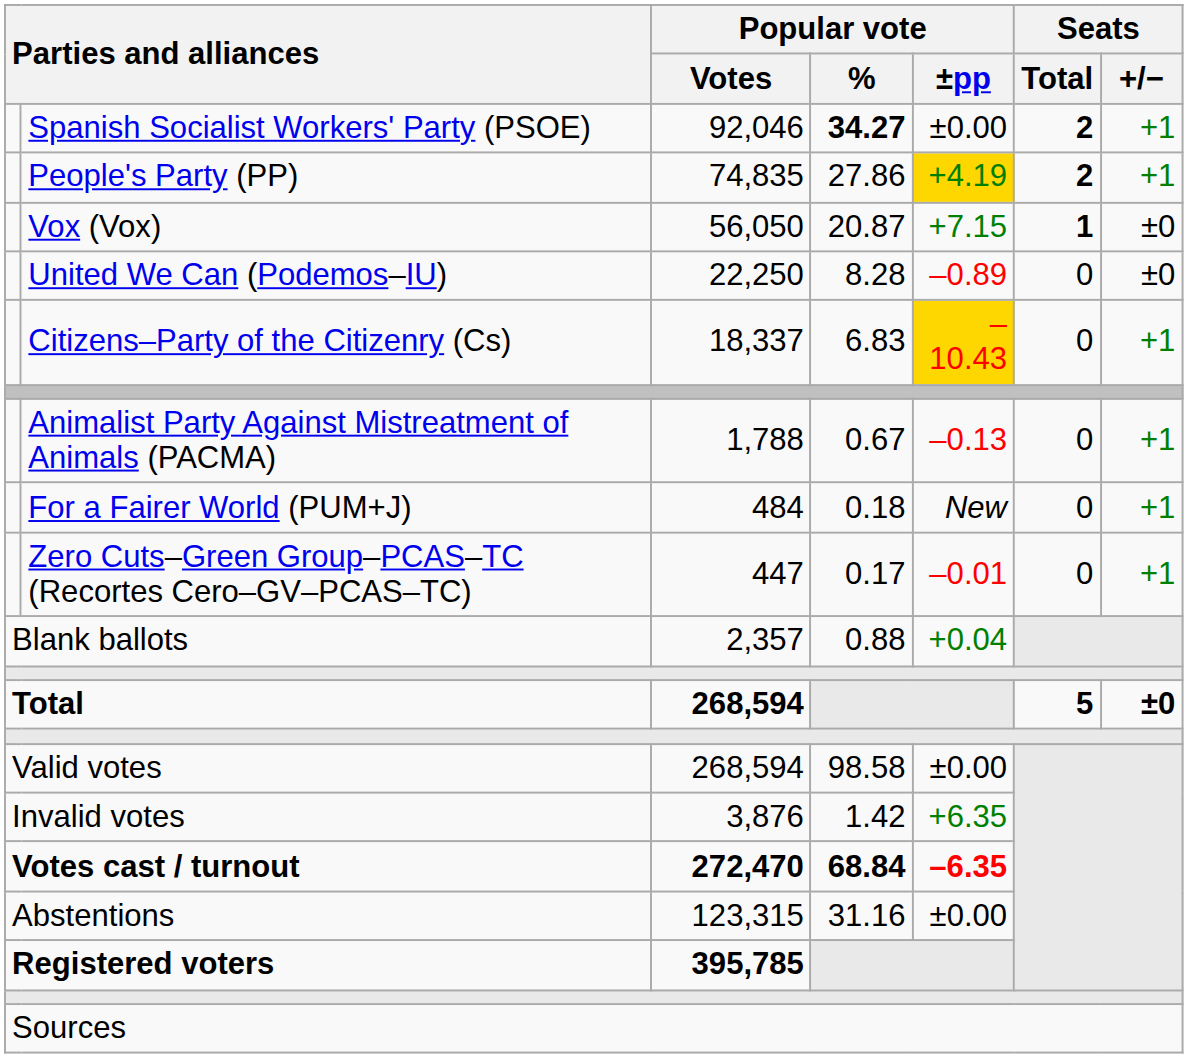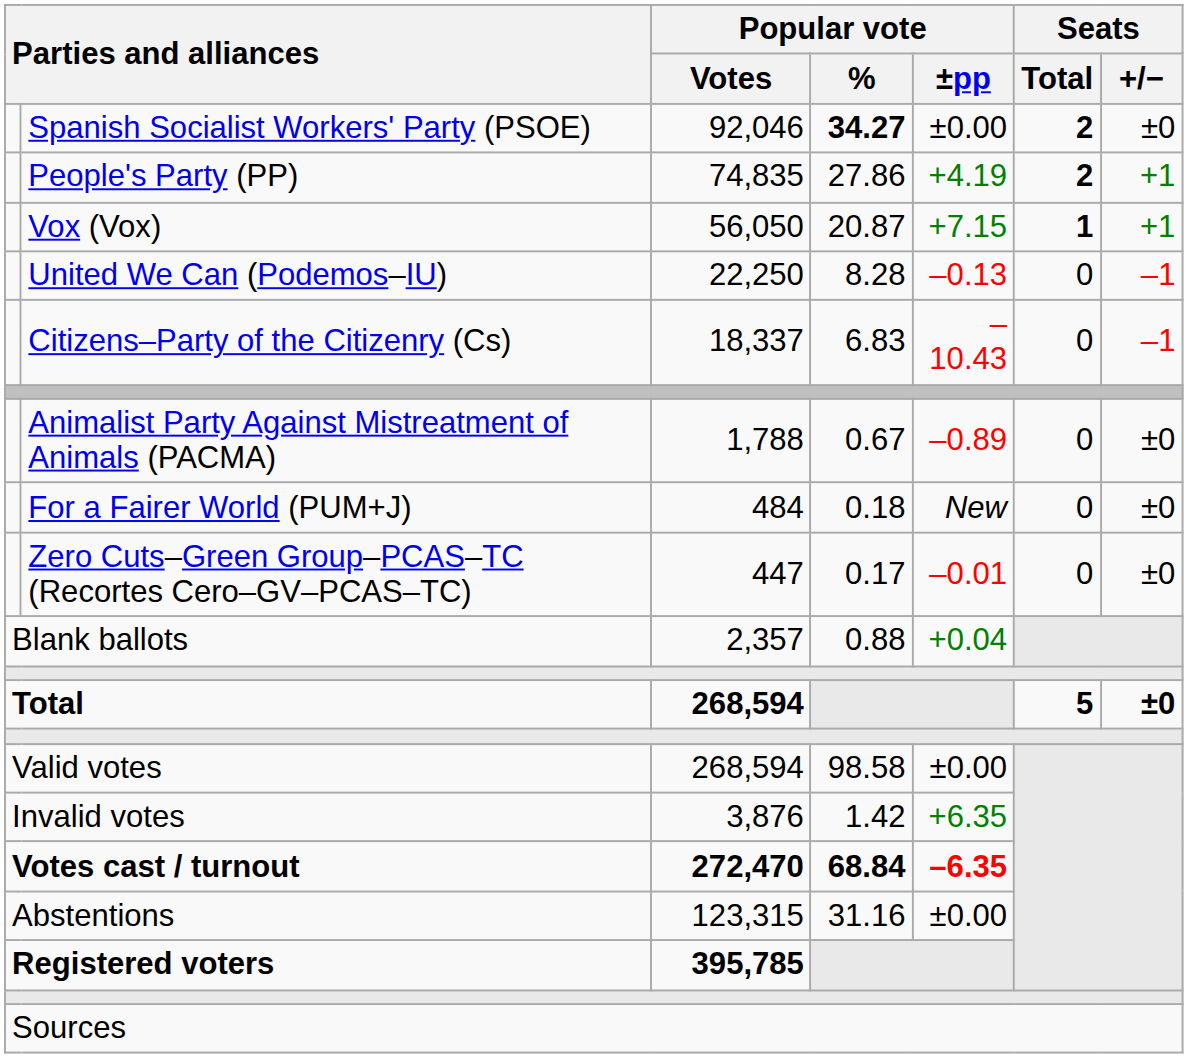(1158, 127) +1 -> (1158, 127) ±0
(968, 176) gold background -> (968, 176) no background
(1158, 226) ±0 -> (1158, 226) +1
(968, 275) –0.89 -> (968, 275) –0.13
(1158, 275) ±0 -> (1158, 275) –1
(968, 341) gold background -> (968, 341) no background
(1158, 341) +1 -> (1158, 341) –1
(968, 440) –0.13 -> (968, 440) –0.89
(1158, 440) +1 -> (1158, 440) ±0
(1158, 507) +1 -> (1158, 507) ±0
(1158, 573) +1 -> (1158, 573) ±0
